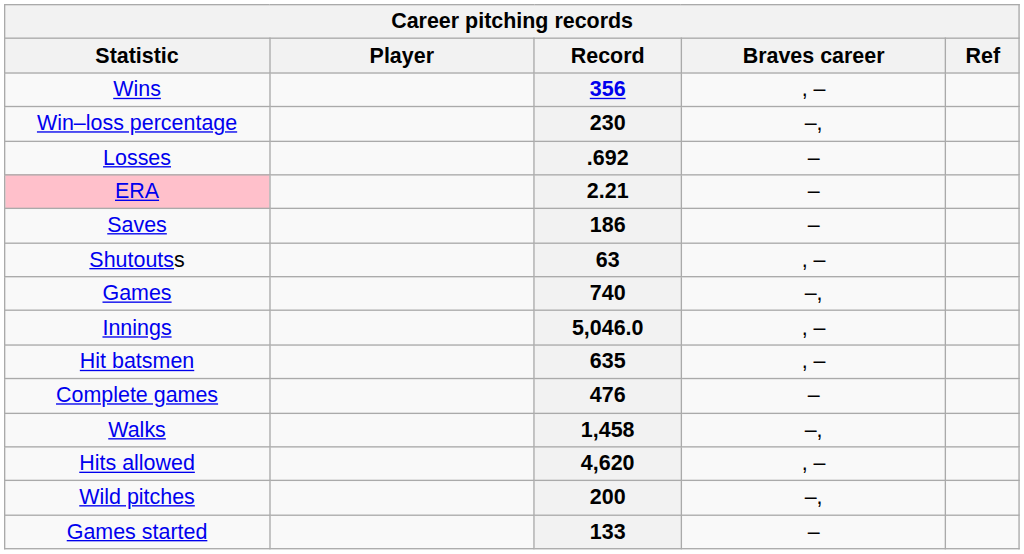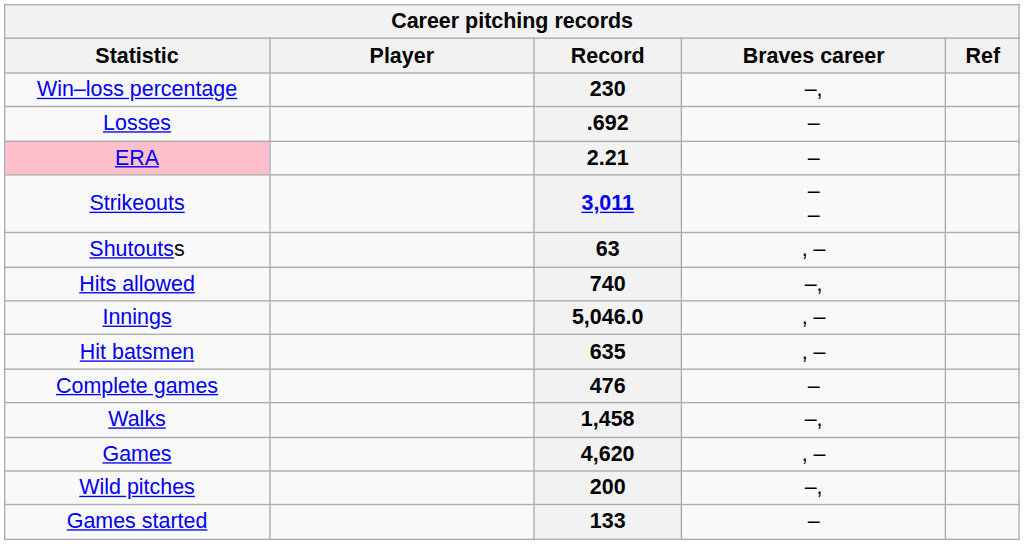- row: (608, 89)
- row: (608, 225)
+ row: (608, 203)
(137, 293) Games -> (137, 283) Hits allowed
(137, 463) Hits allowed -> (137, 453) Games
